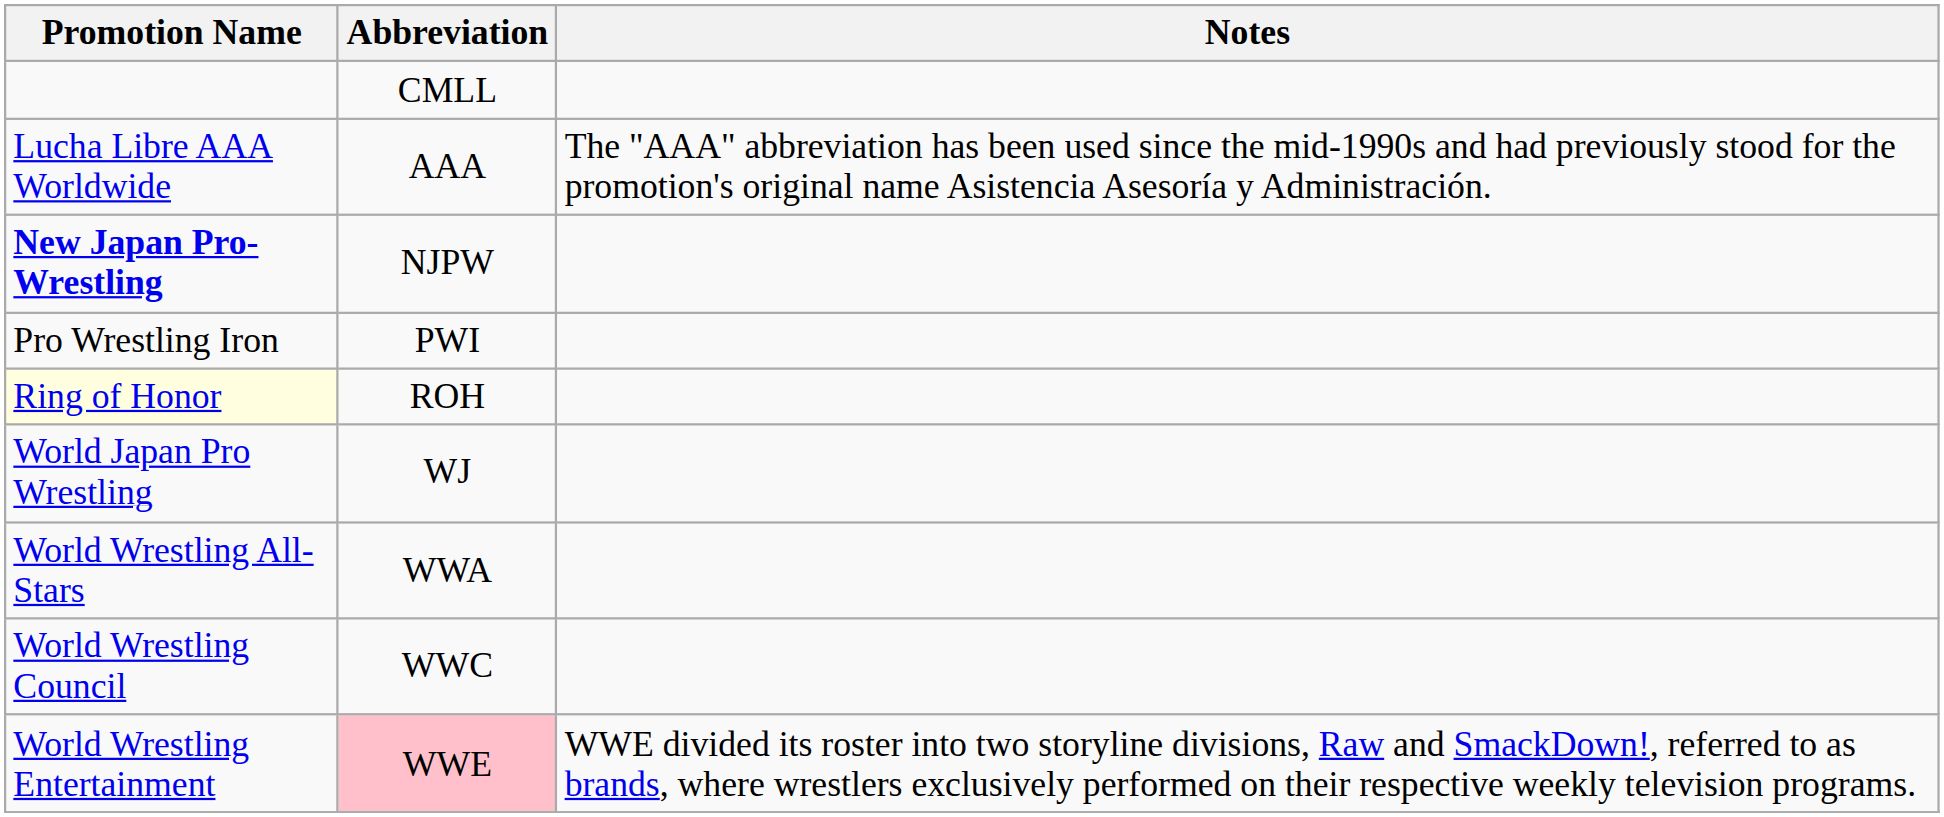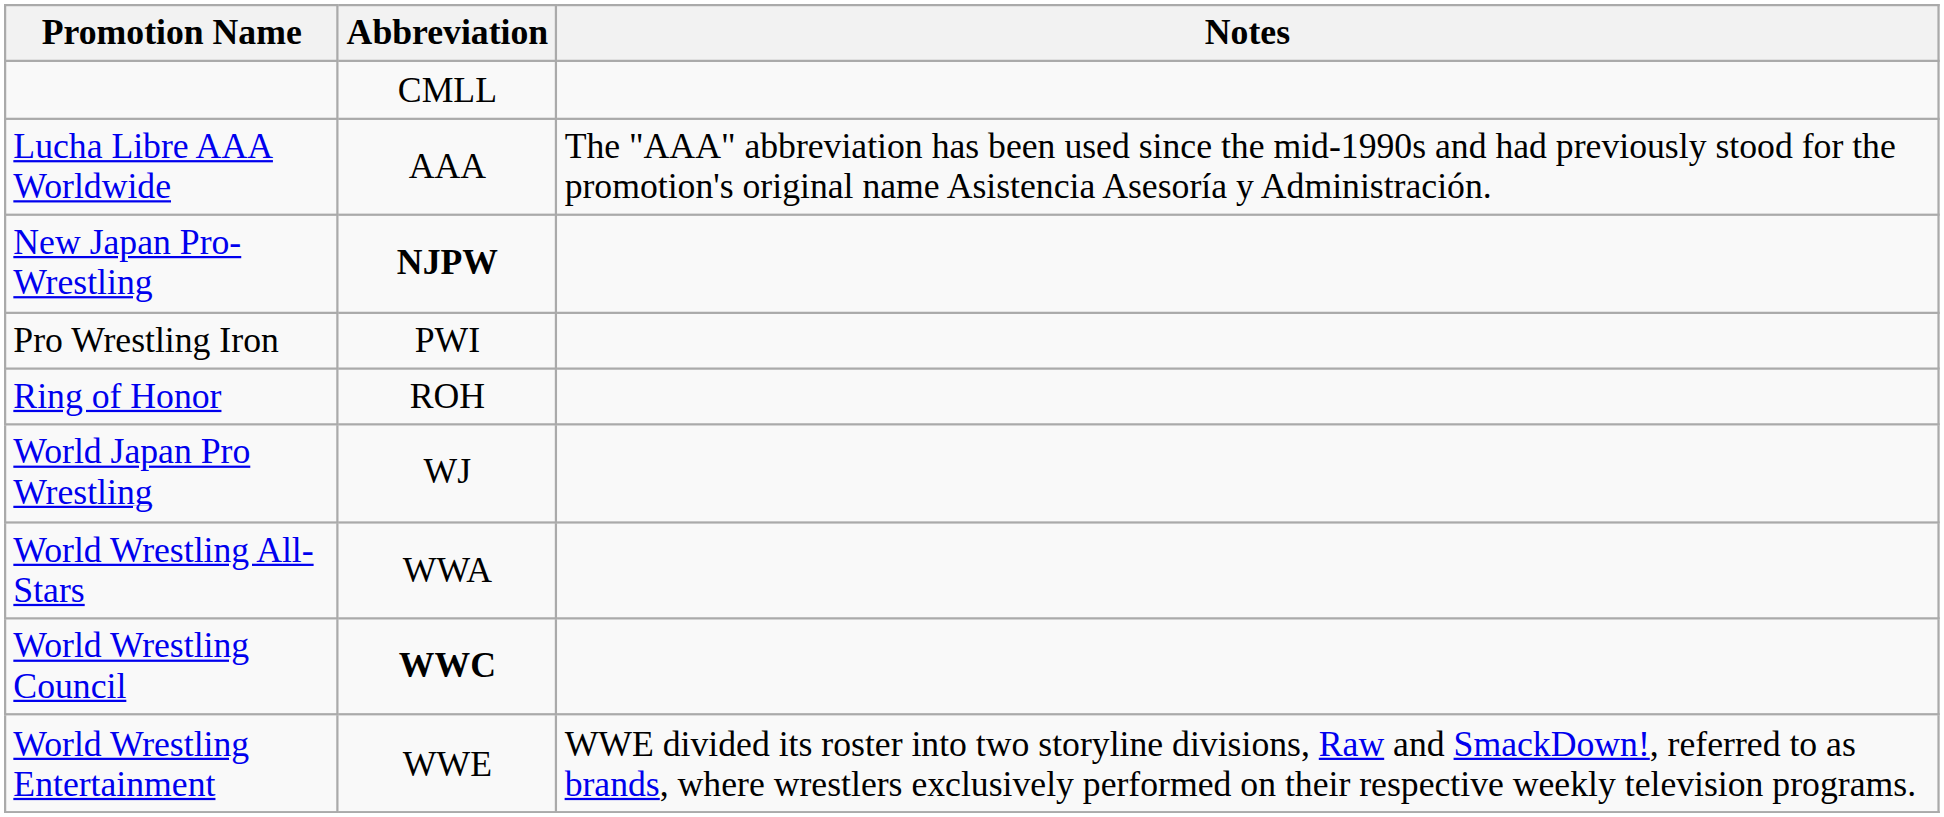(136, 262) bold -> (127, 262) normal
(447, 262) normal -> (447, 262) bold
(117, 396) lightyellow background -> (117, 396) no background
(447, 666) normal -> (447, 666) bold
(447, 762) pink background -> (447, 762) no background
